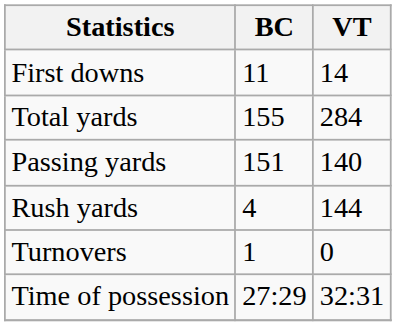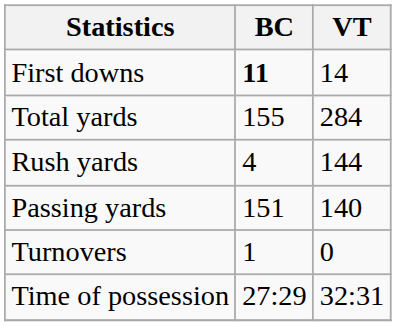(256, 72) normal -> (256, 72) bold
rows swapped: (75, 206) <-> (89, 162)
